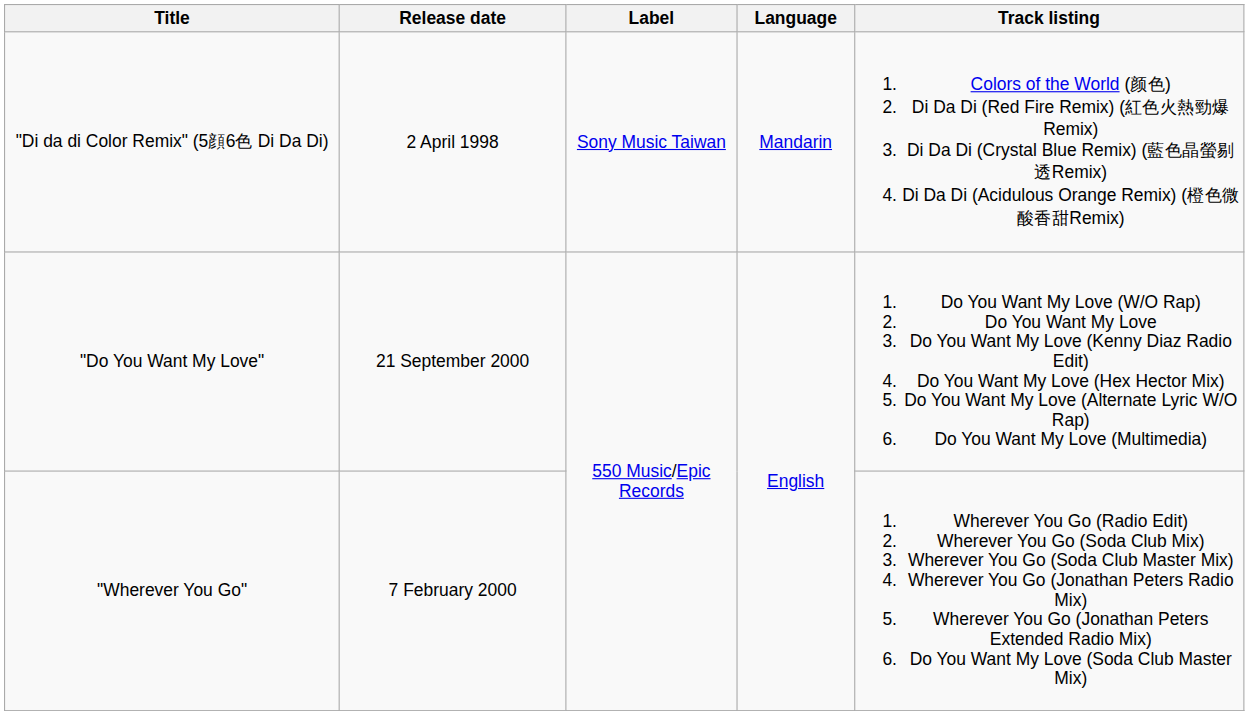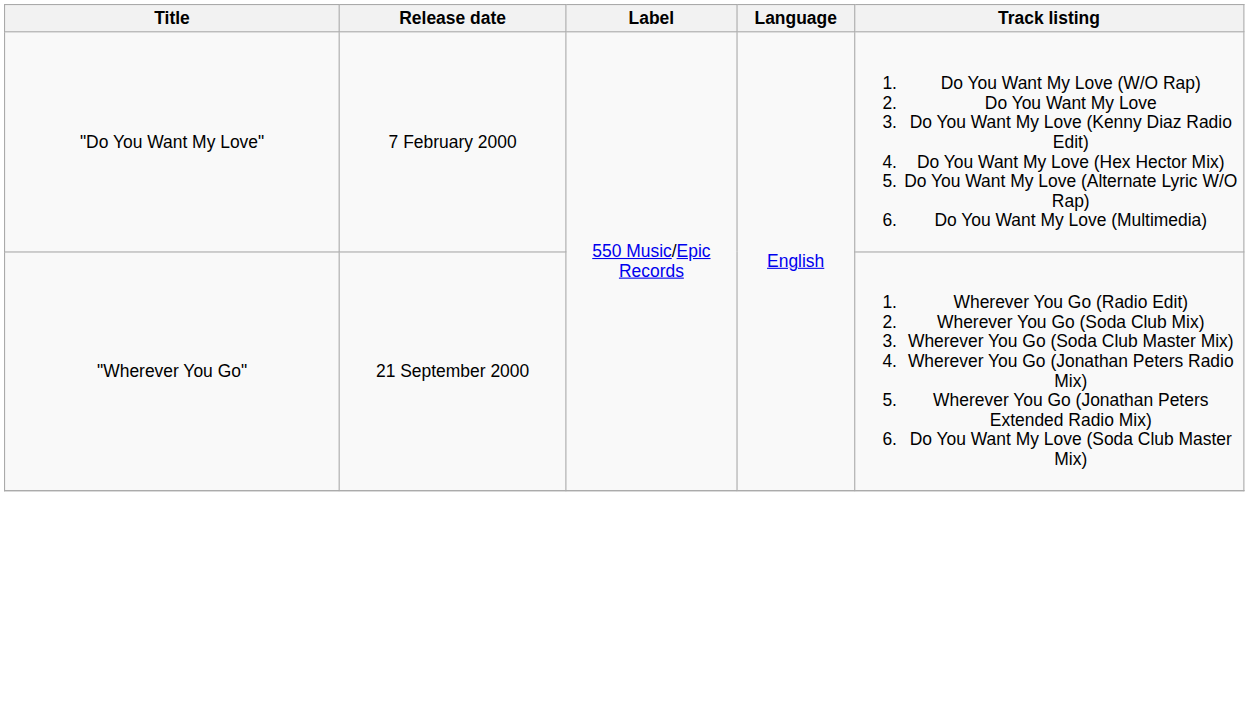- row: (172, 141)
(453, 361) 21 September 2000 -> (453, 141) 7 February 2000
(453, 590) 7 February 2000 -> (453, 371) 21 September 2000
